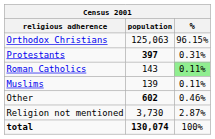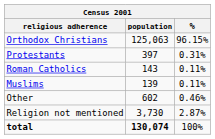(150, 55) bold -> (150, 55) normal
(192, 69) lightgreen background -> (192, 69) no background
(150, 98) bold -> (150, 98) normal
